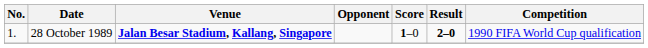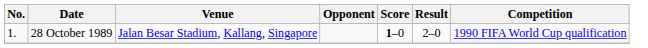(225, 33) bold -> (218, 33) normal
(446, 33) bold -> (432, 33) normal
